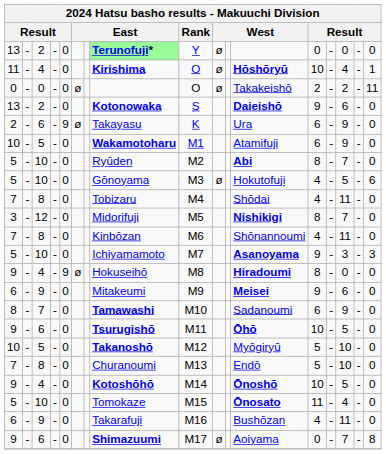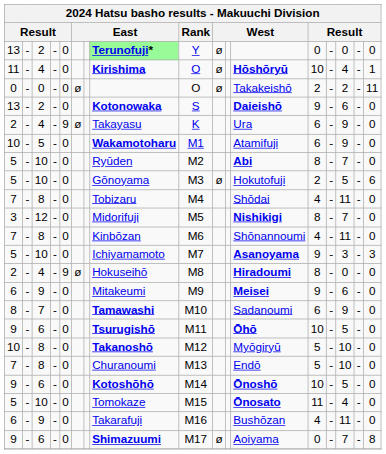(41, 124) 6 -> (41, 124) 4
(317, 180) 4 -> (317, 180) 2
(14, 273) 9 -> (14, 273) 2
(41, 347) 5 -> (41, 347) 8
(41, 384) 4 -> (41, 384) 6
